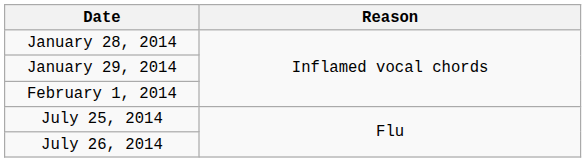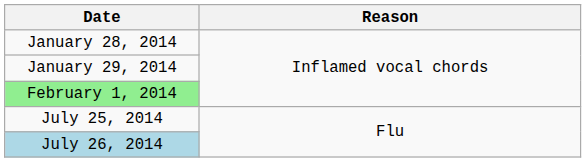(102, 94) no background -> (102, 94) lightgreen background
(102, 144) no background -> (102, 144) lightblue background
